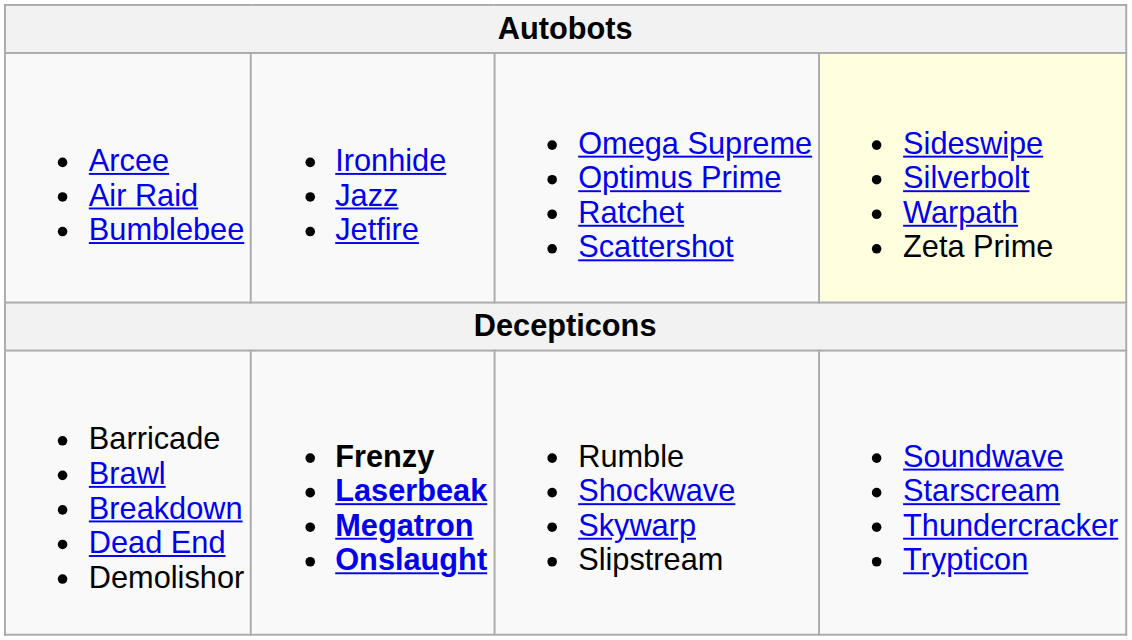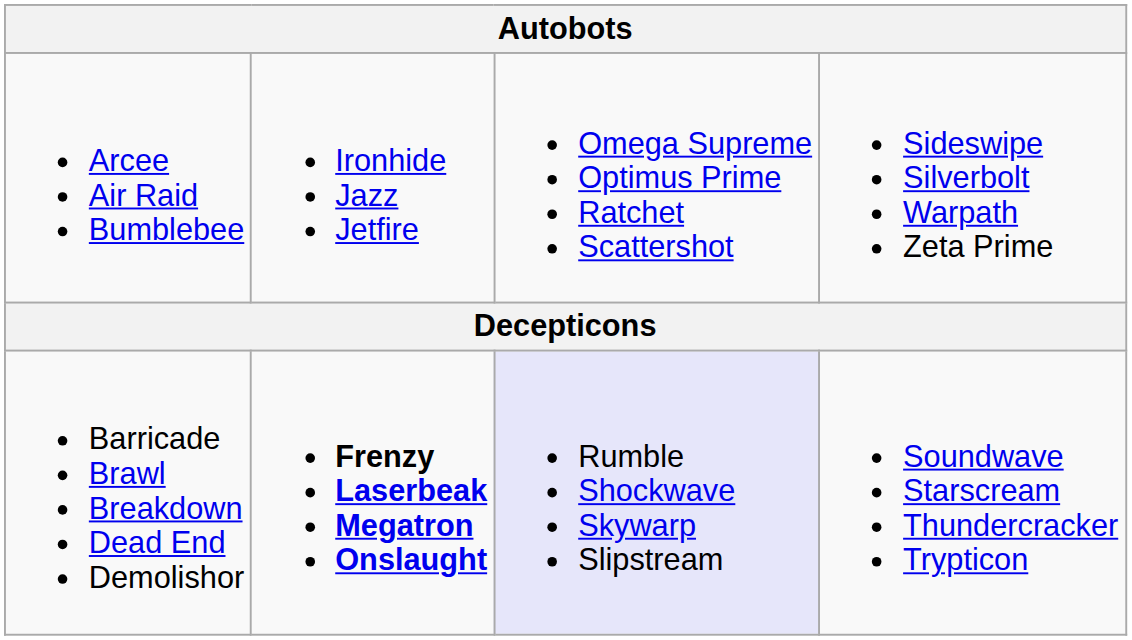(972, 195) lightyellow background -> (972, 195) no background
(657, 510) no background -> (657, 510) lavender background
